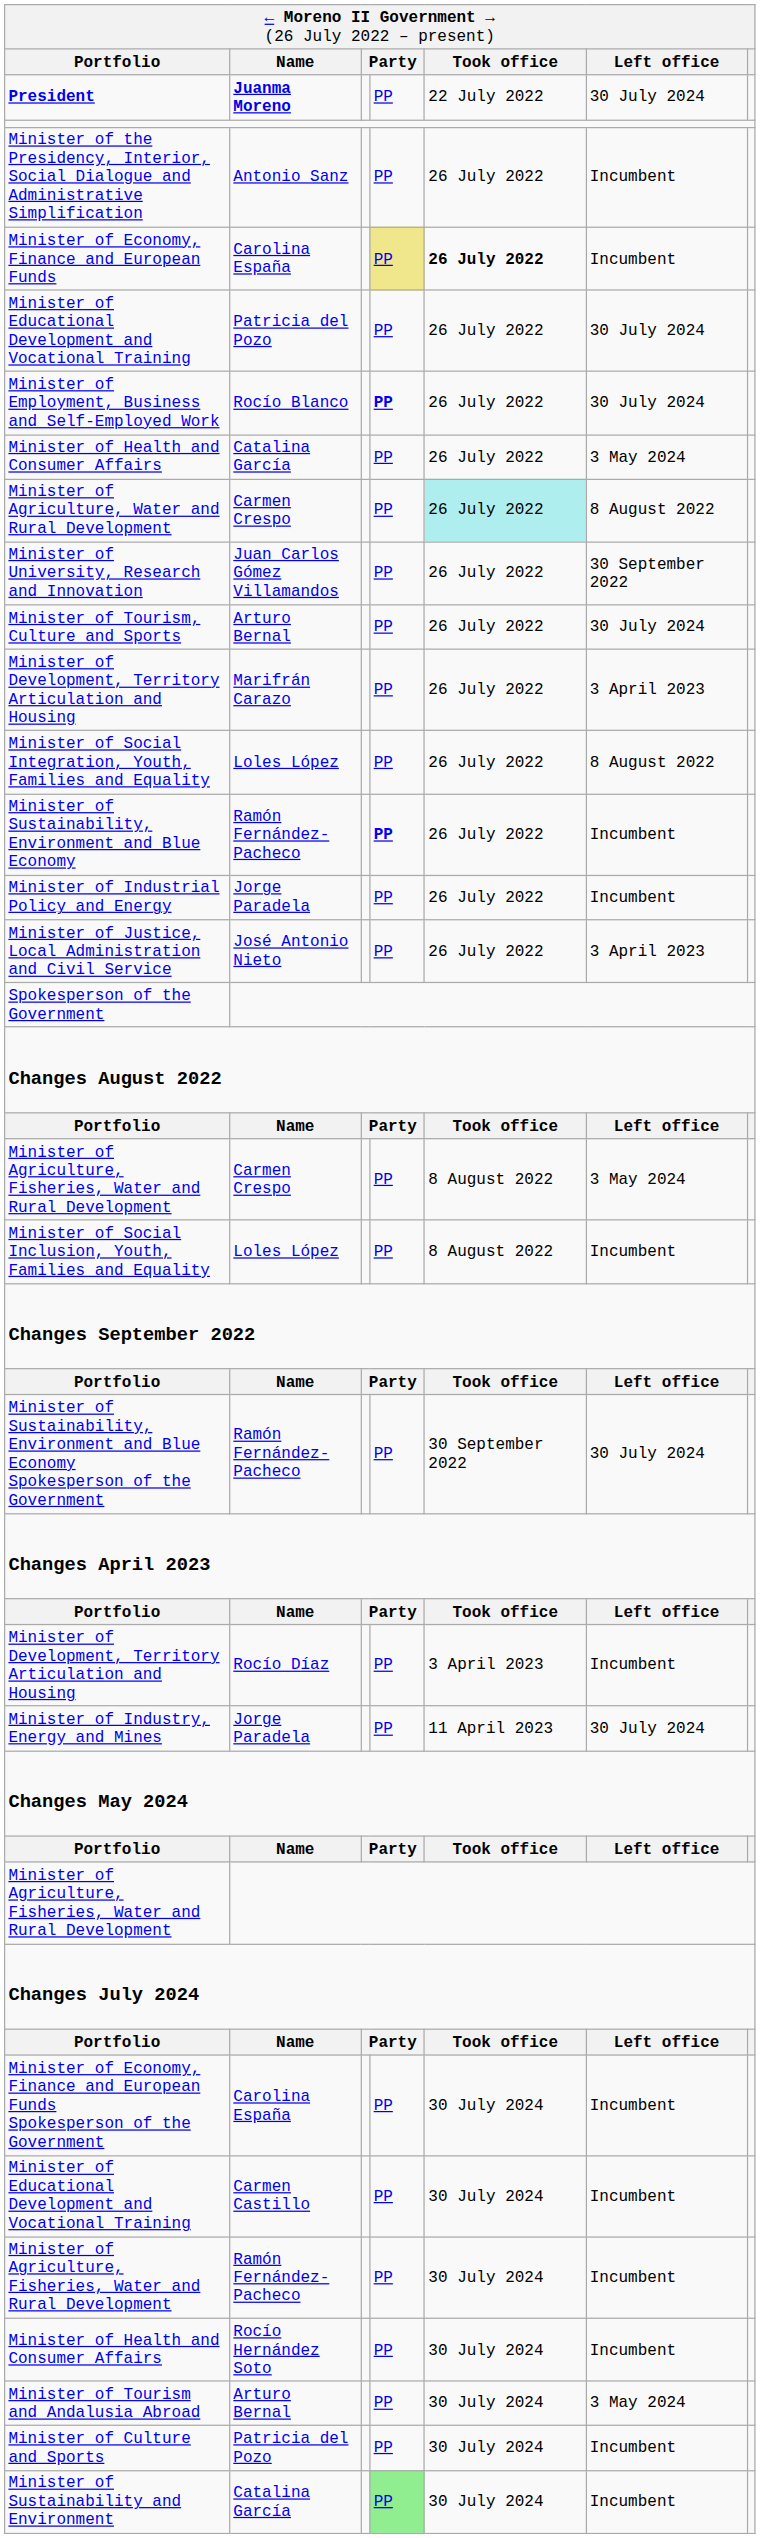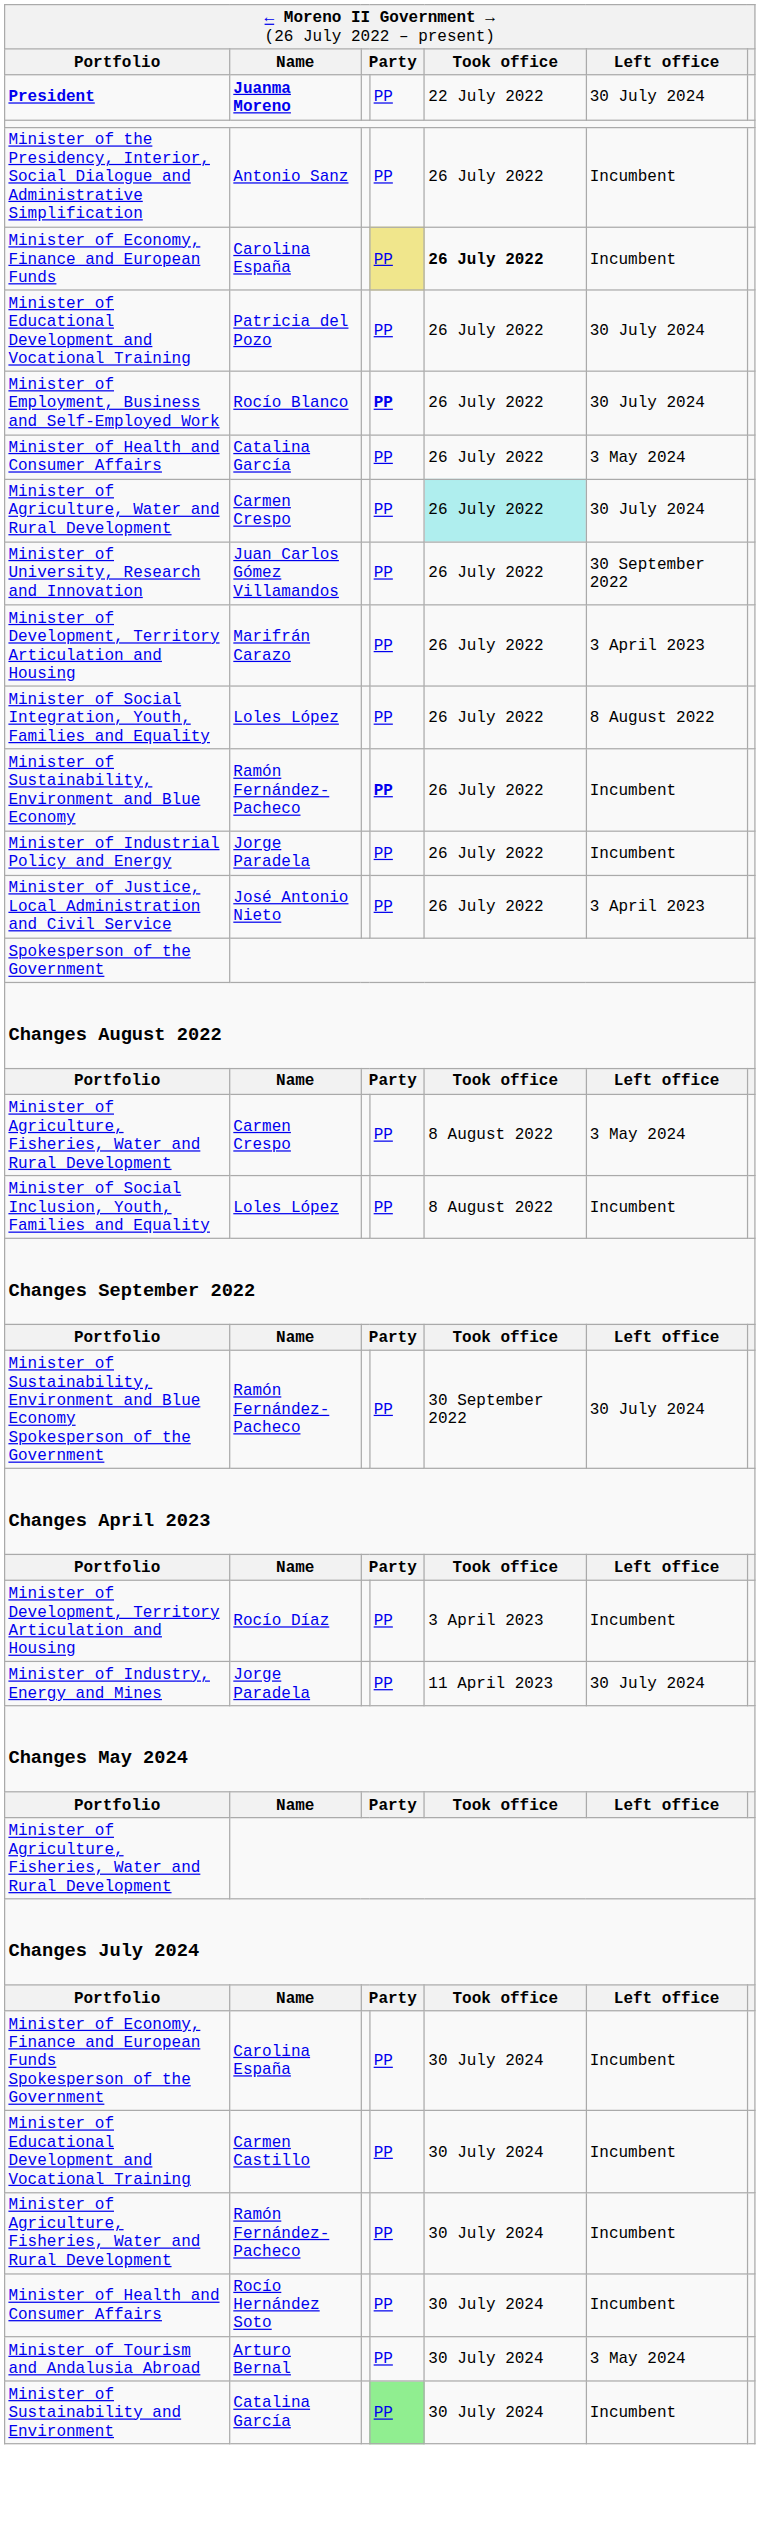(652, 510) 8 August 2022 -> (647, 510) 30 July 2024
- row: (104, 627)
- row: (100, 2448)
